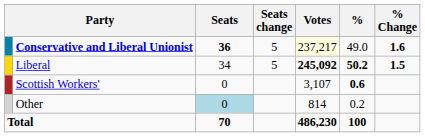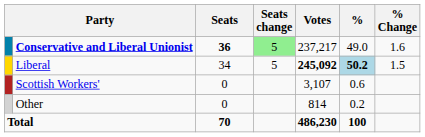(274, 46) no background -> (274, 46) lightgreen background
(317, 46) lightyellow background -> (317, 46) no background
(398, 46) bold -> (398, 46) normal
(357, 65) no background -> (357, 65) lightblue background
(398, 65) bold -> (398, 65) normal
(357, 84) bold -> (357, 84) normal
(224, 103) lightblue background -> (224, 103) no background
